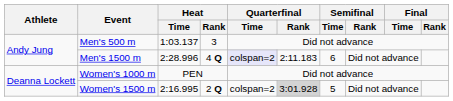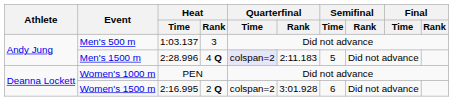(333, 58) 6 -> (333, 58) 5
(298, 89) lightgrey background -> (298, 89) no background
(333, 89) 5 -> (333, 89) 6
